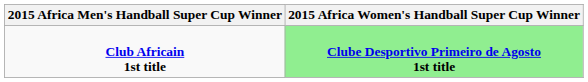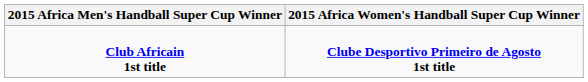(434, 59) lightgreen background -> (434, 59) no background
